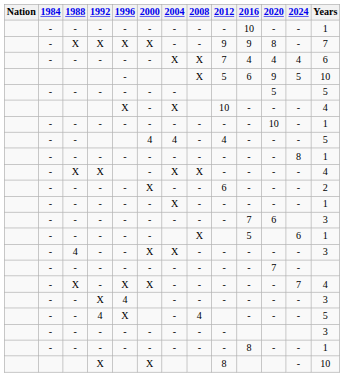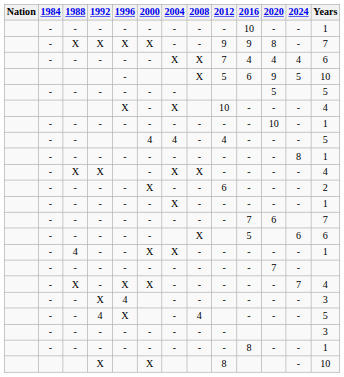(325, 220) 3 -> (325, 220) 7
(325, 236) 1 -> (325, 236) 6
(325, 252) 3 -> (325, 252) 1
